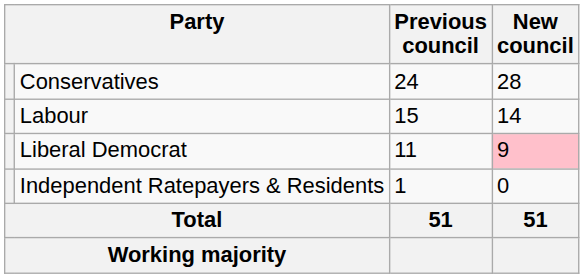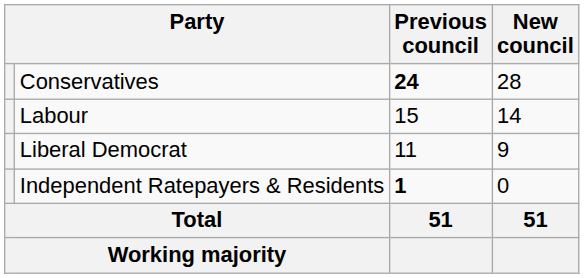(406, 81) normal -> (406, 81) bold
(503, 150) pink background -> (503, 150) no background
(400, 185) normal -> (400, 185) bold
